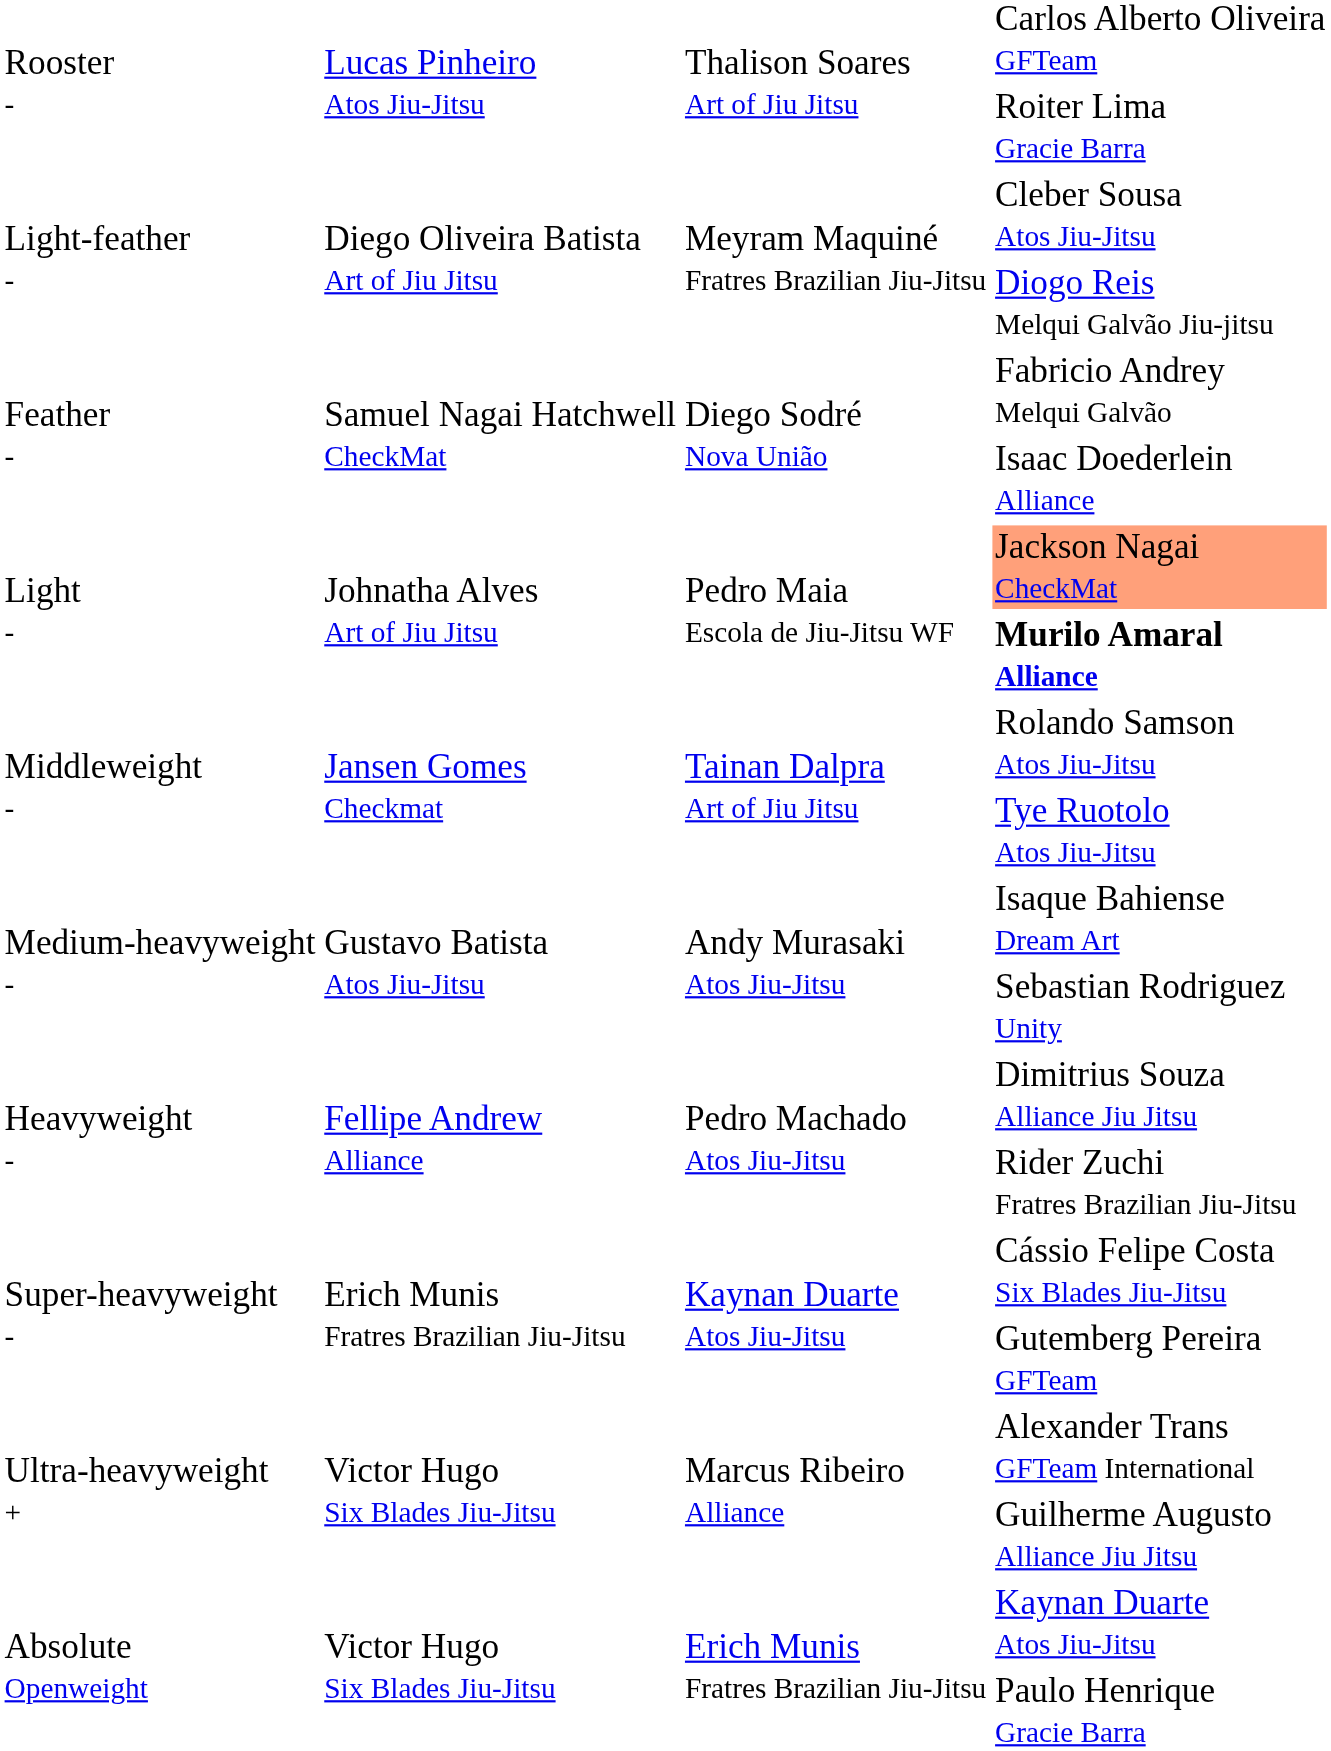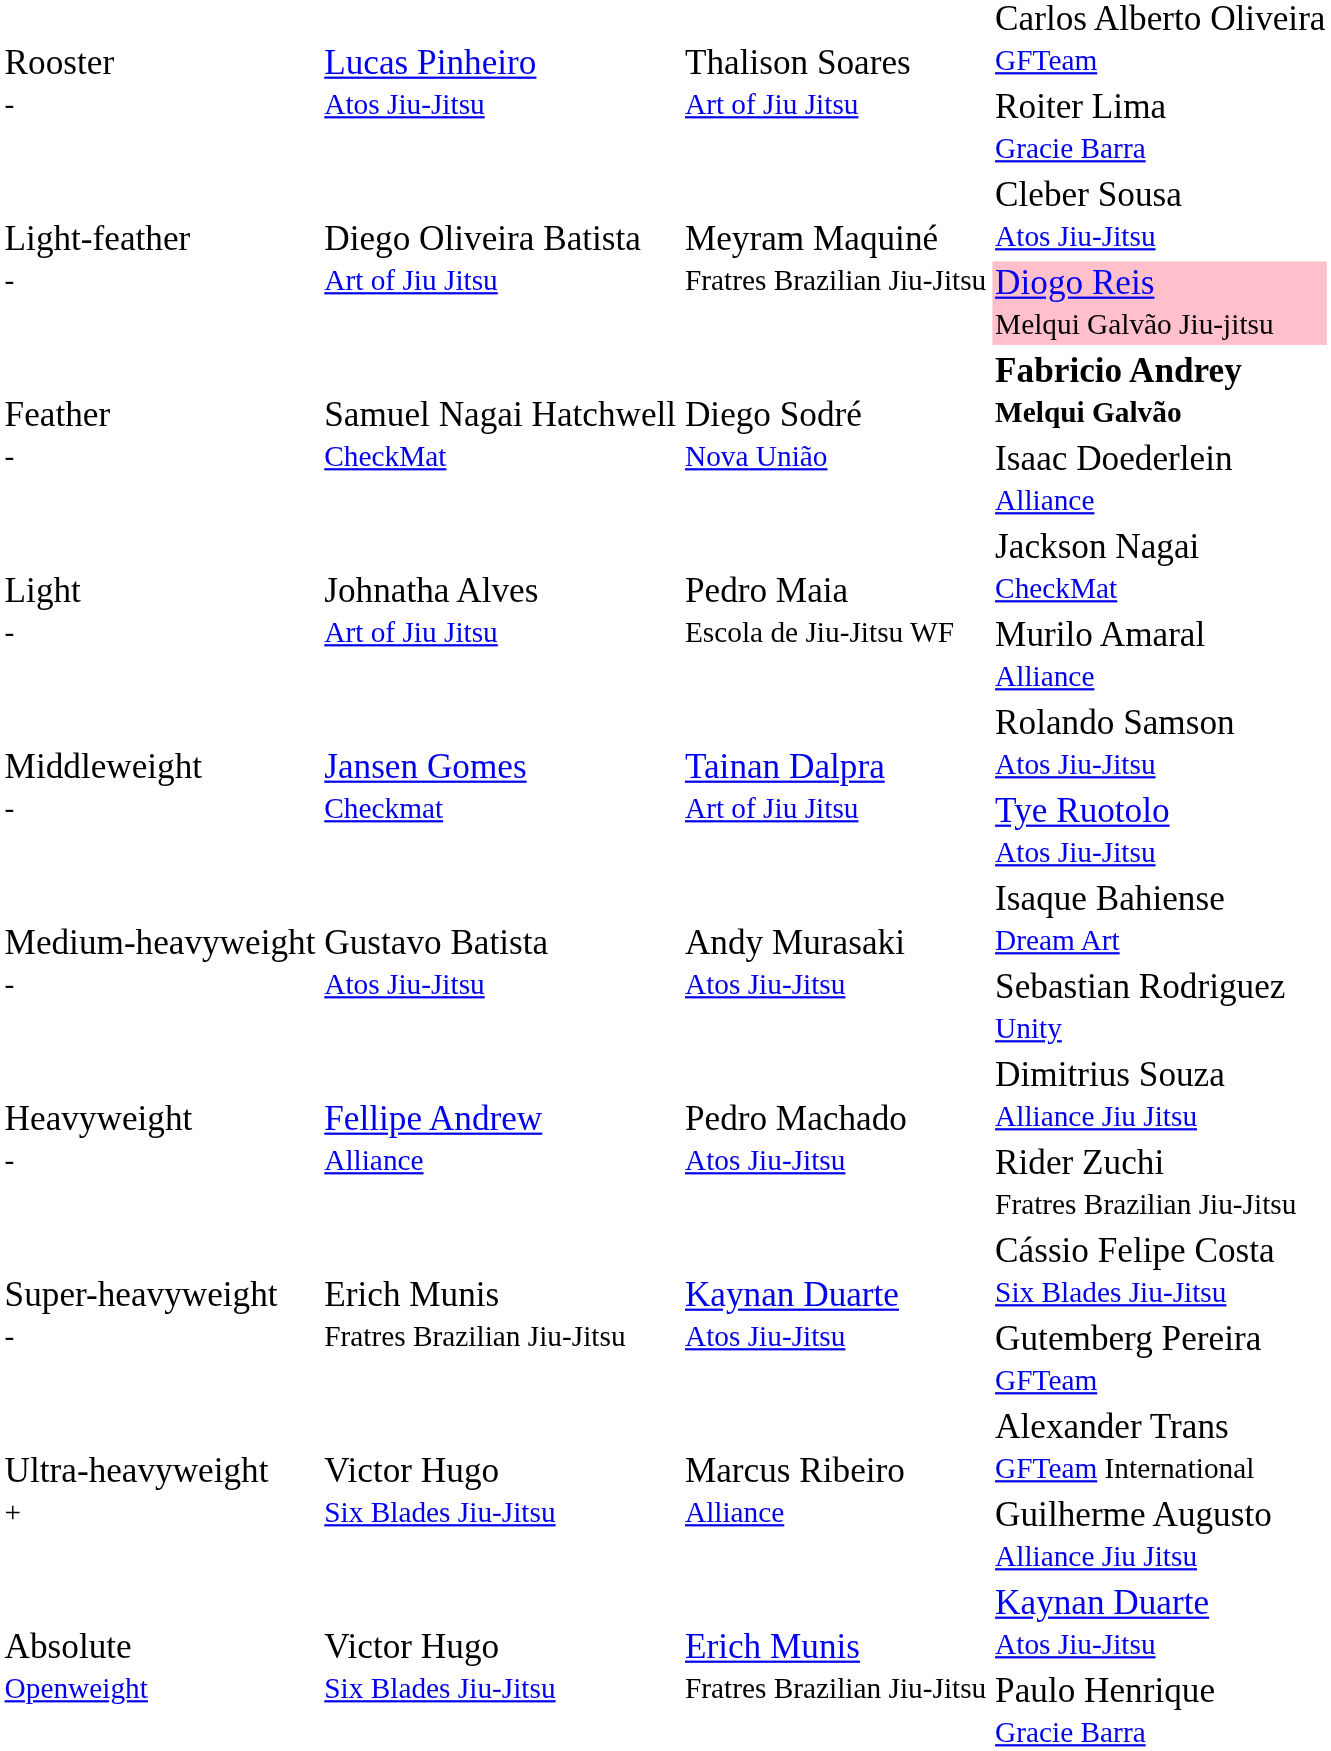(1134, 302) no background -> (1134, 302) pink background
(1110, 390) normal -> (1118, 390) bold
(1097, 566) lightsalmon background -> (1097, 566) no background
(1109, 654) bold -> (1100, 654) normal
